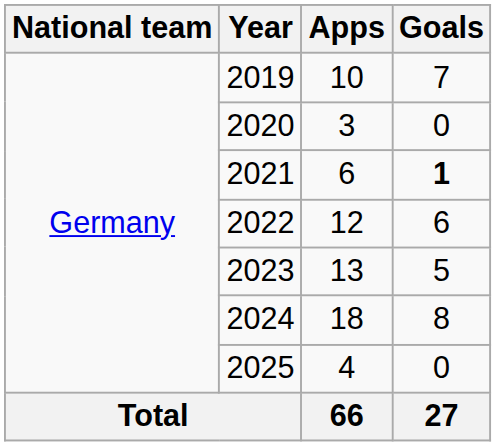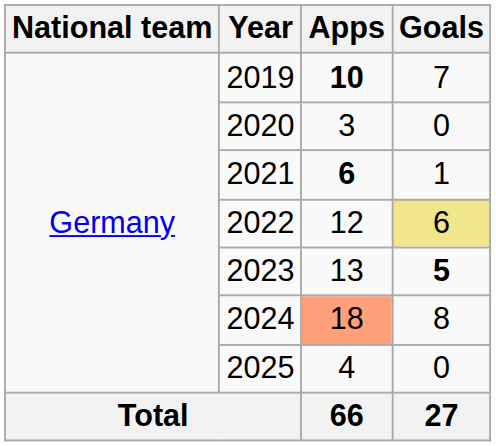(347, 77) normal -> (347, 77) bold
(347, 174) normal -> (347, 174) bold
(442, 174) bold -> (442, 174) normal
(442, 222) no background -> (442, 222) khaki background
(442, 271) normal -> (442, 271) bold
(347, 319) no background -> (347, 319) lightsalmon background
